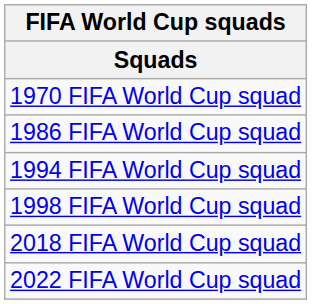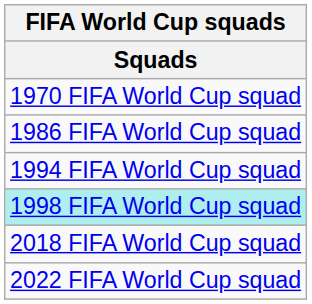(156, 206) no background -> (156, 206) paleturquoise background
